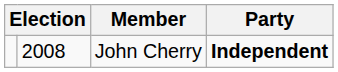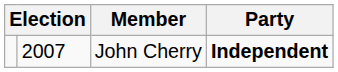(44, 51) 2008 -> (44, 51) 2007
